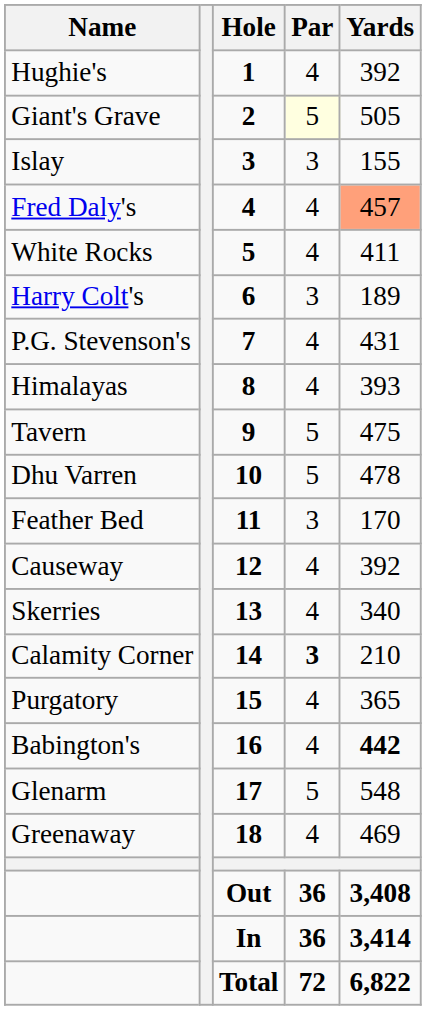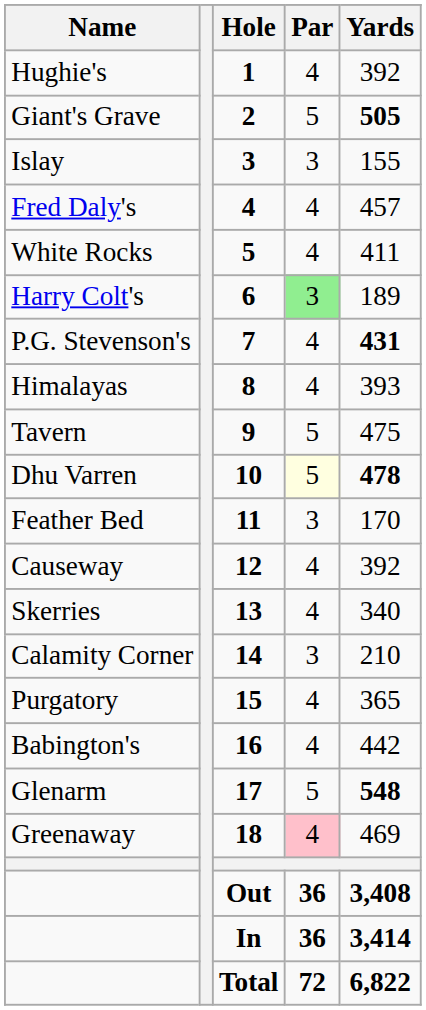(312, 117) lightyellow background -> (312, 117) no background
(380, 117) normal -> (380, 117) bold
(380, 206) lightsalmon background -> (380, 206) no background
(312, 296) no background -> (312, 296) lightgreen background
(380, 341) normal -> (380, 341) bold
(312, 476) no background -> (312, 476) lightyellow background
(380, 476) normal -> (380, 476) bold
(312, 655) bold -> (312, 655) normal
(380, 745) bold -> (380, 745) normal
(380, 790) normal -> (380, 790) bold
(312, 835) no background -> (312, 835) pink background
